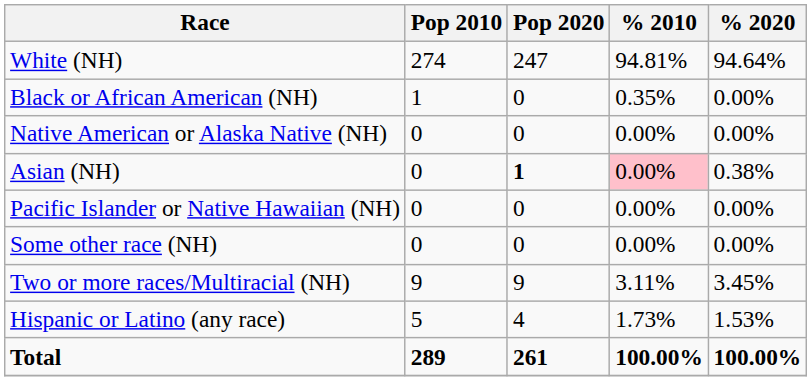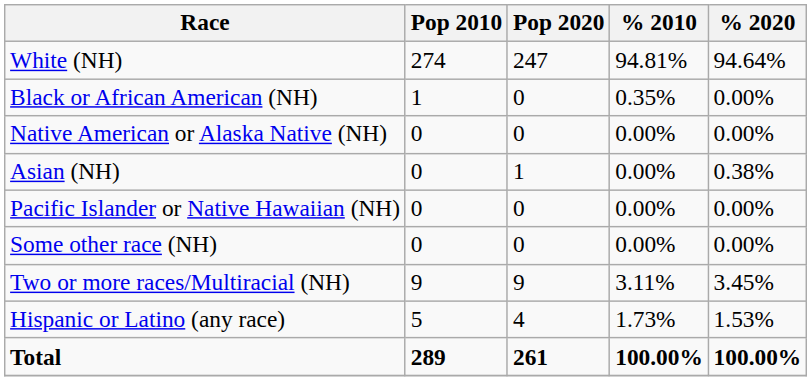(519, 171) bold -> (519, 171) normal
(645, 171) pink background -> (645, 171) no background
